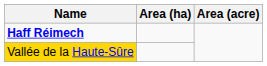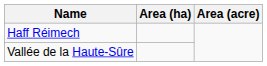(45, 33) bold -> (43, 33) normal
(70, 52) gold background -> (70, 52) no background
